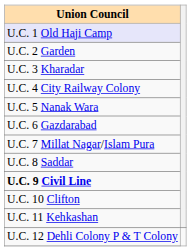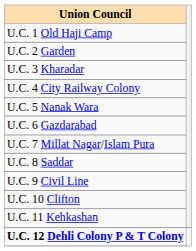(60, 32) lavender background -> (60, 32) no background
(49, 181) bold -> (48, 181) normal
(92, 236) normal -> (95, 236) bold
